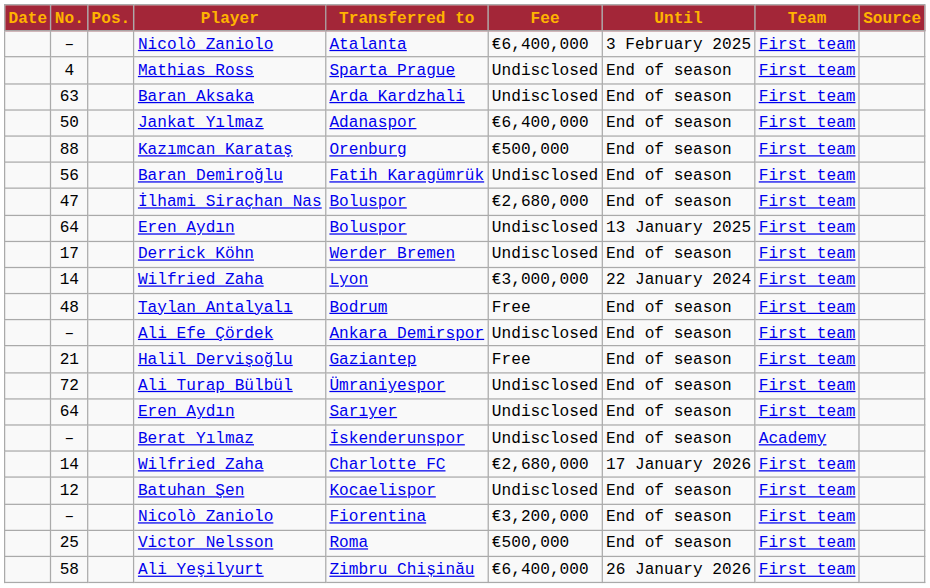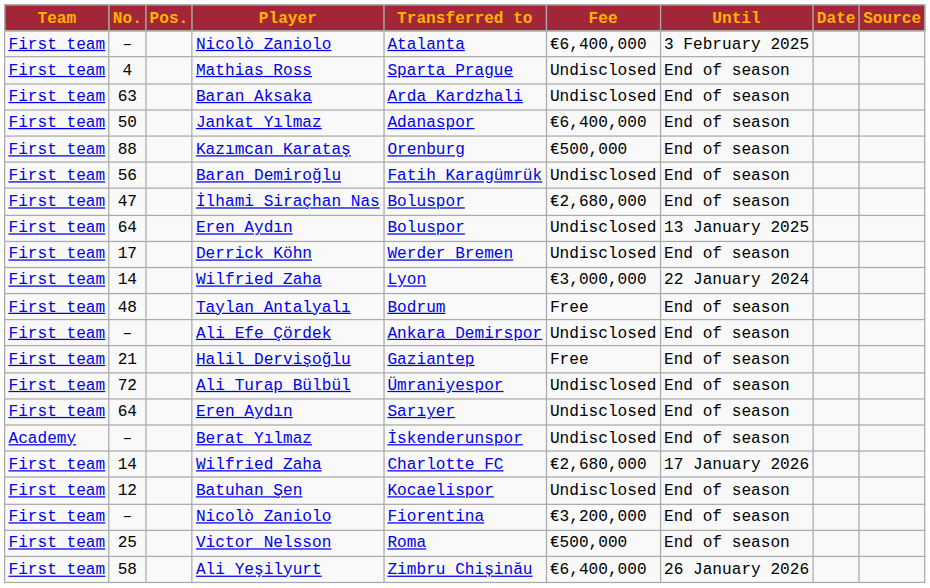columns swapped: (28, 18) <-> (807, 18)
